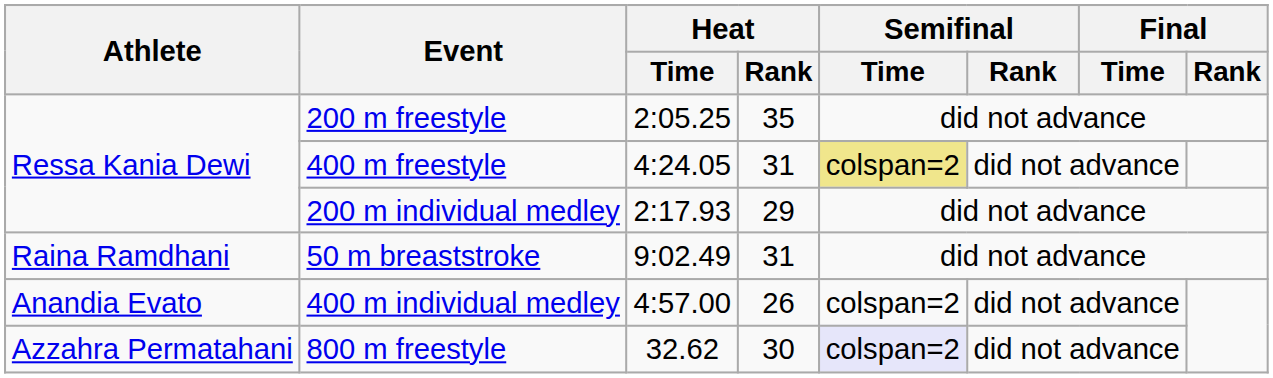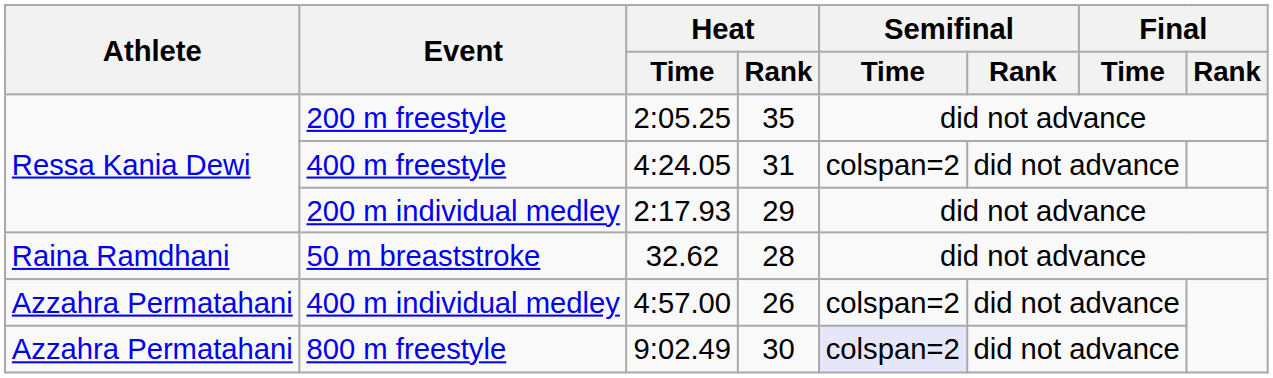(893, 164) khaki background -> (893, 164) no background
(682, 257) 9:02.49 -> (682, 257) 32.62
(778, 257) 31 -> (778, 257) 28
(107, 303) Anandia Evato -> (152, 303) Azzahra Permatahani
(682, 349) 32.62 -> (682, 349) 9:02.49
